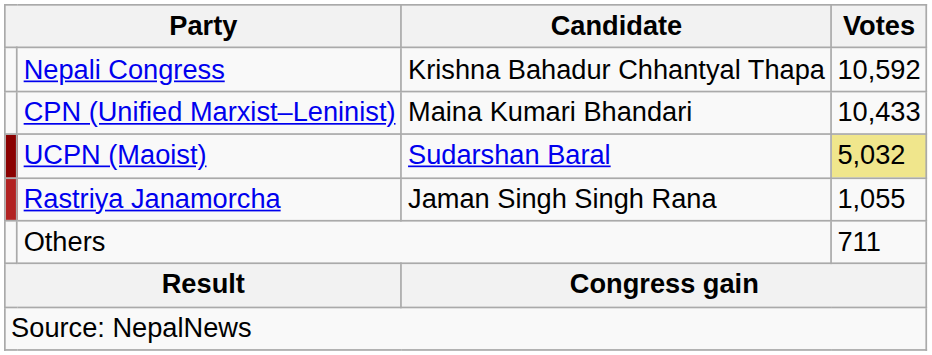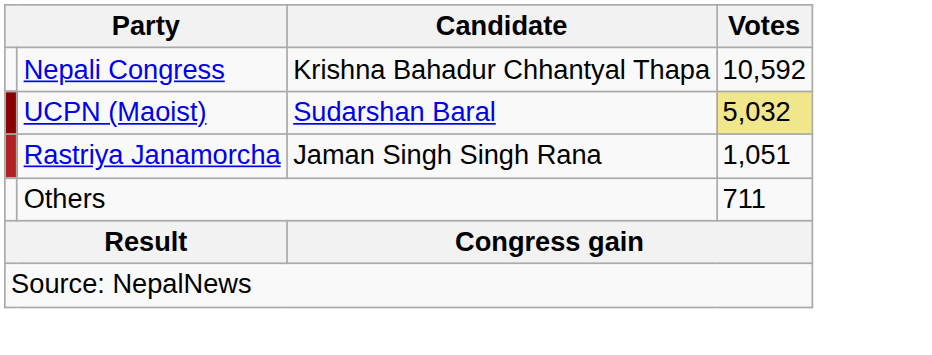- row: (210, 112)
(871, 198) 1,055 -> (757, 155) 1,051
